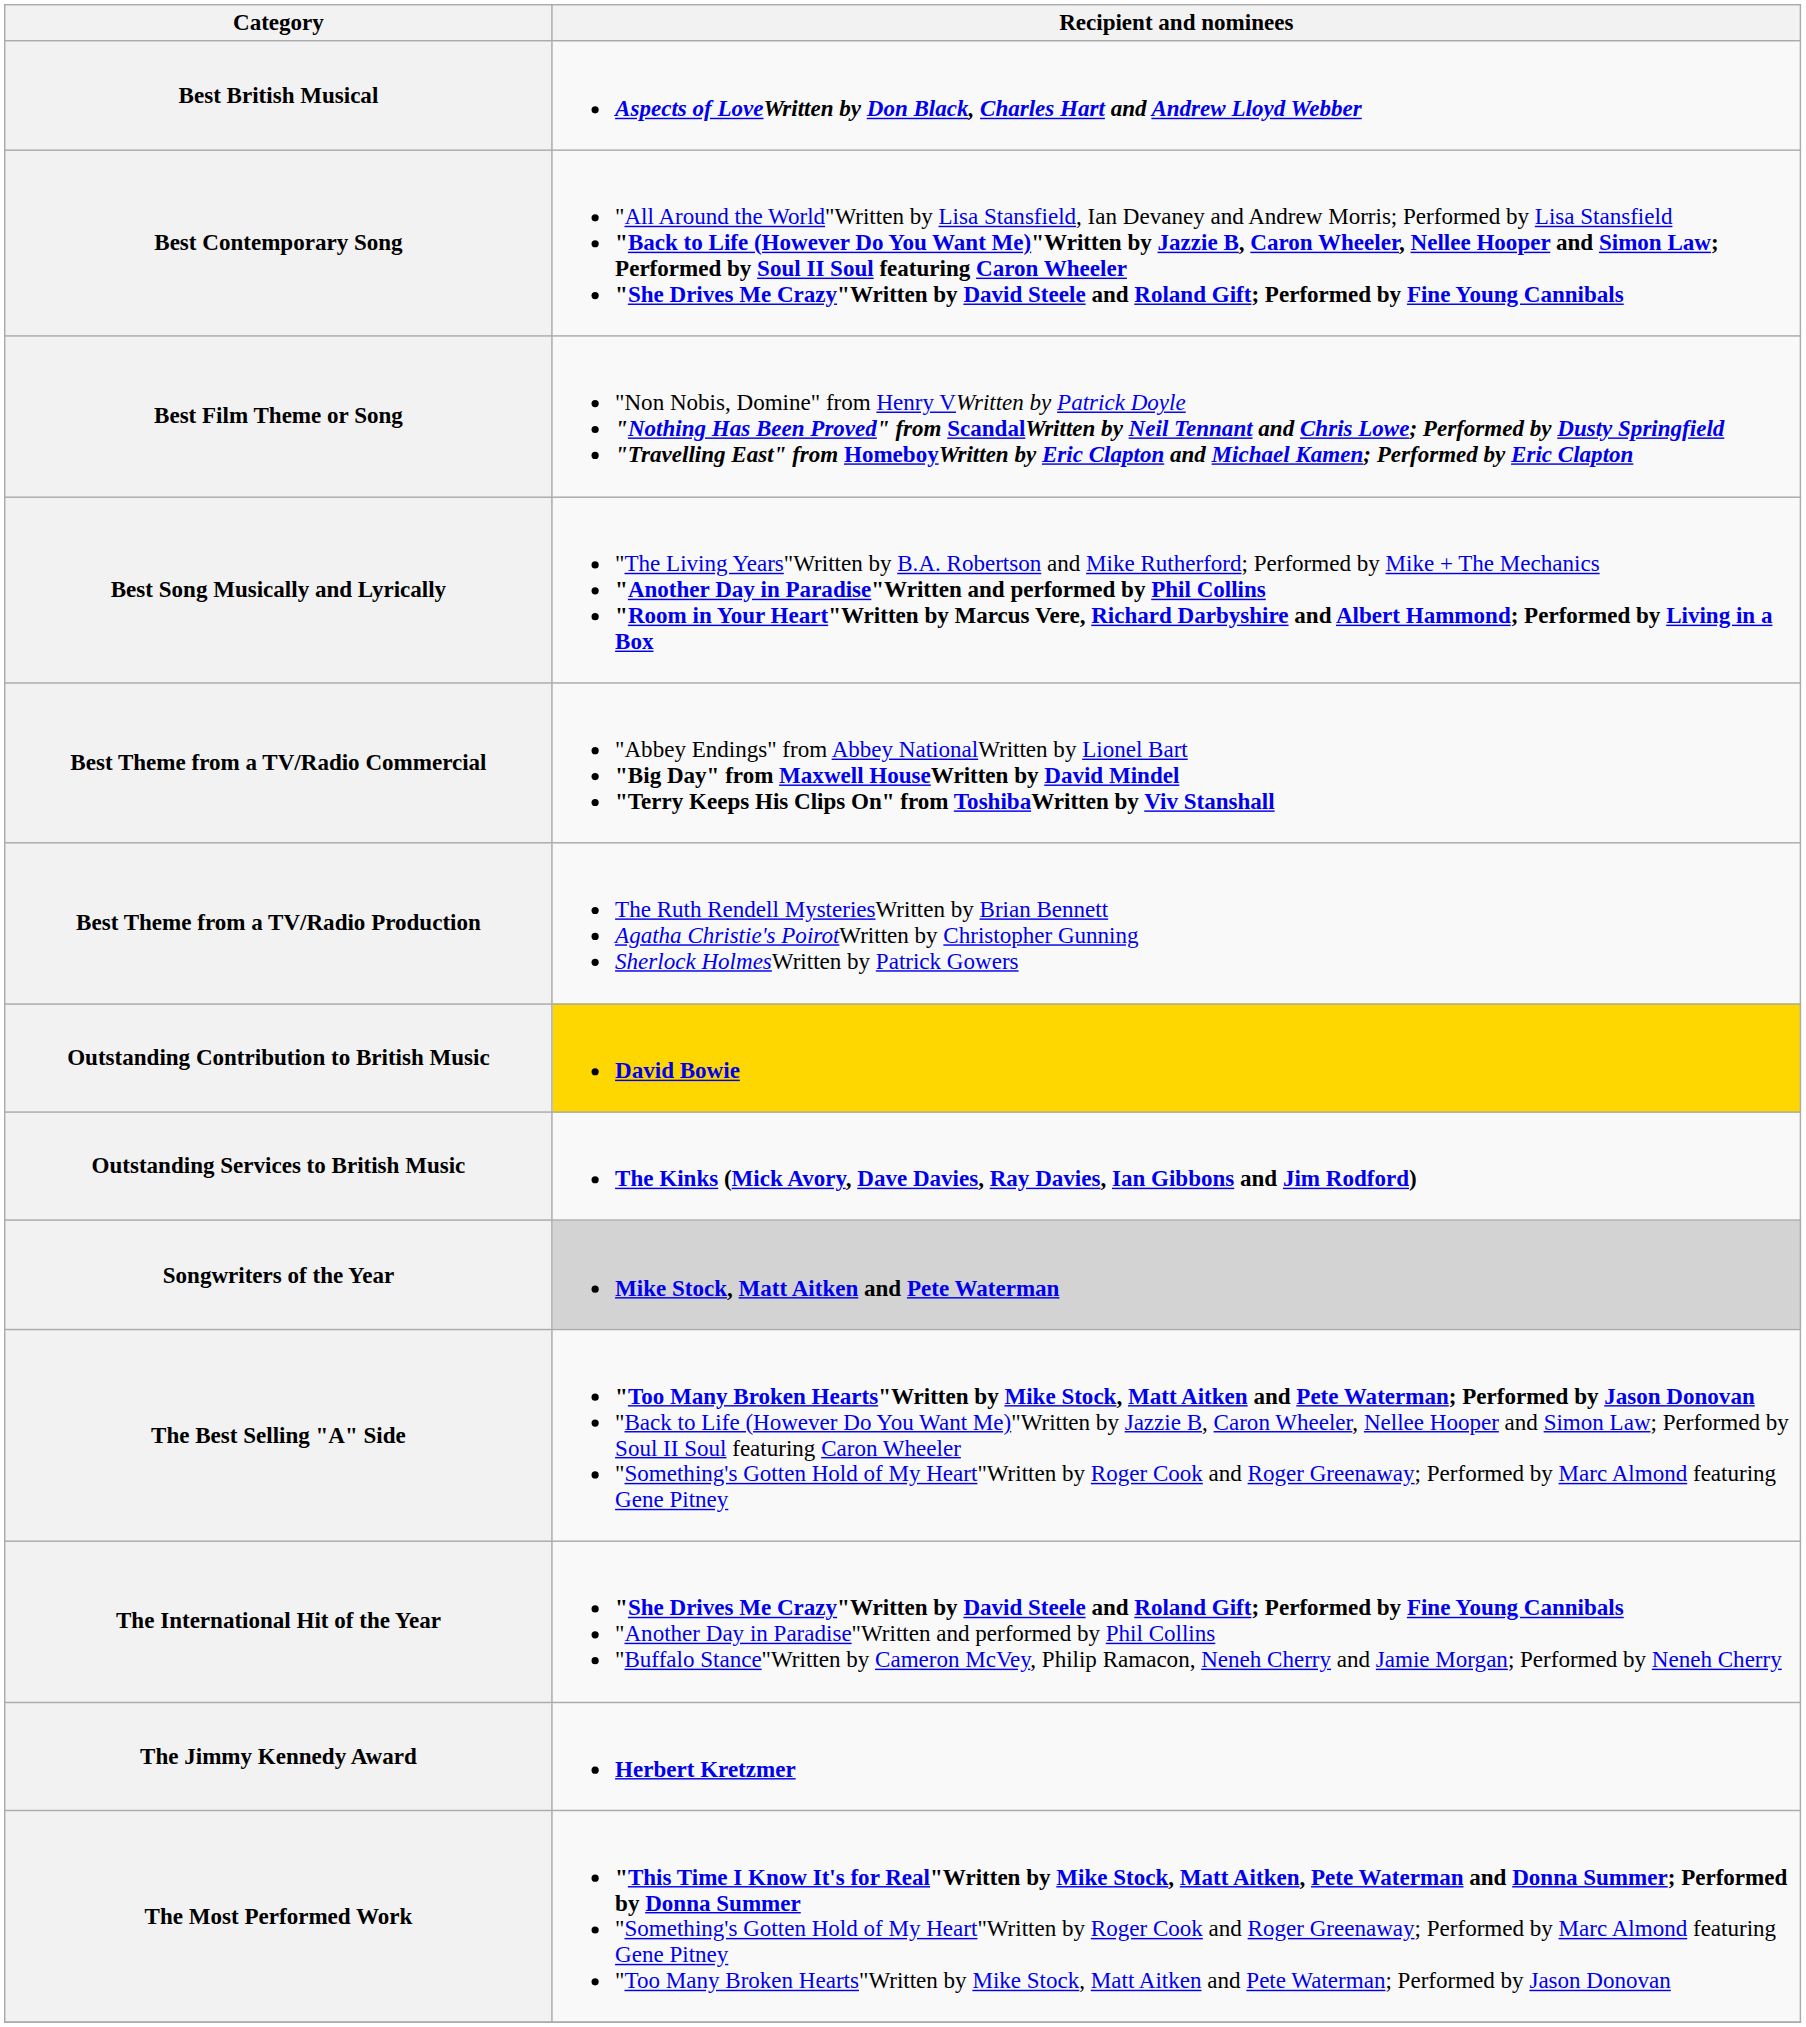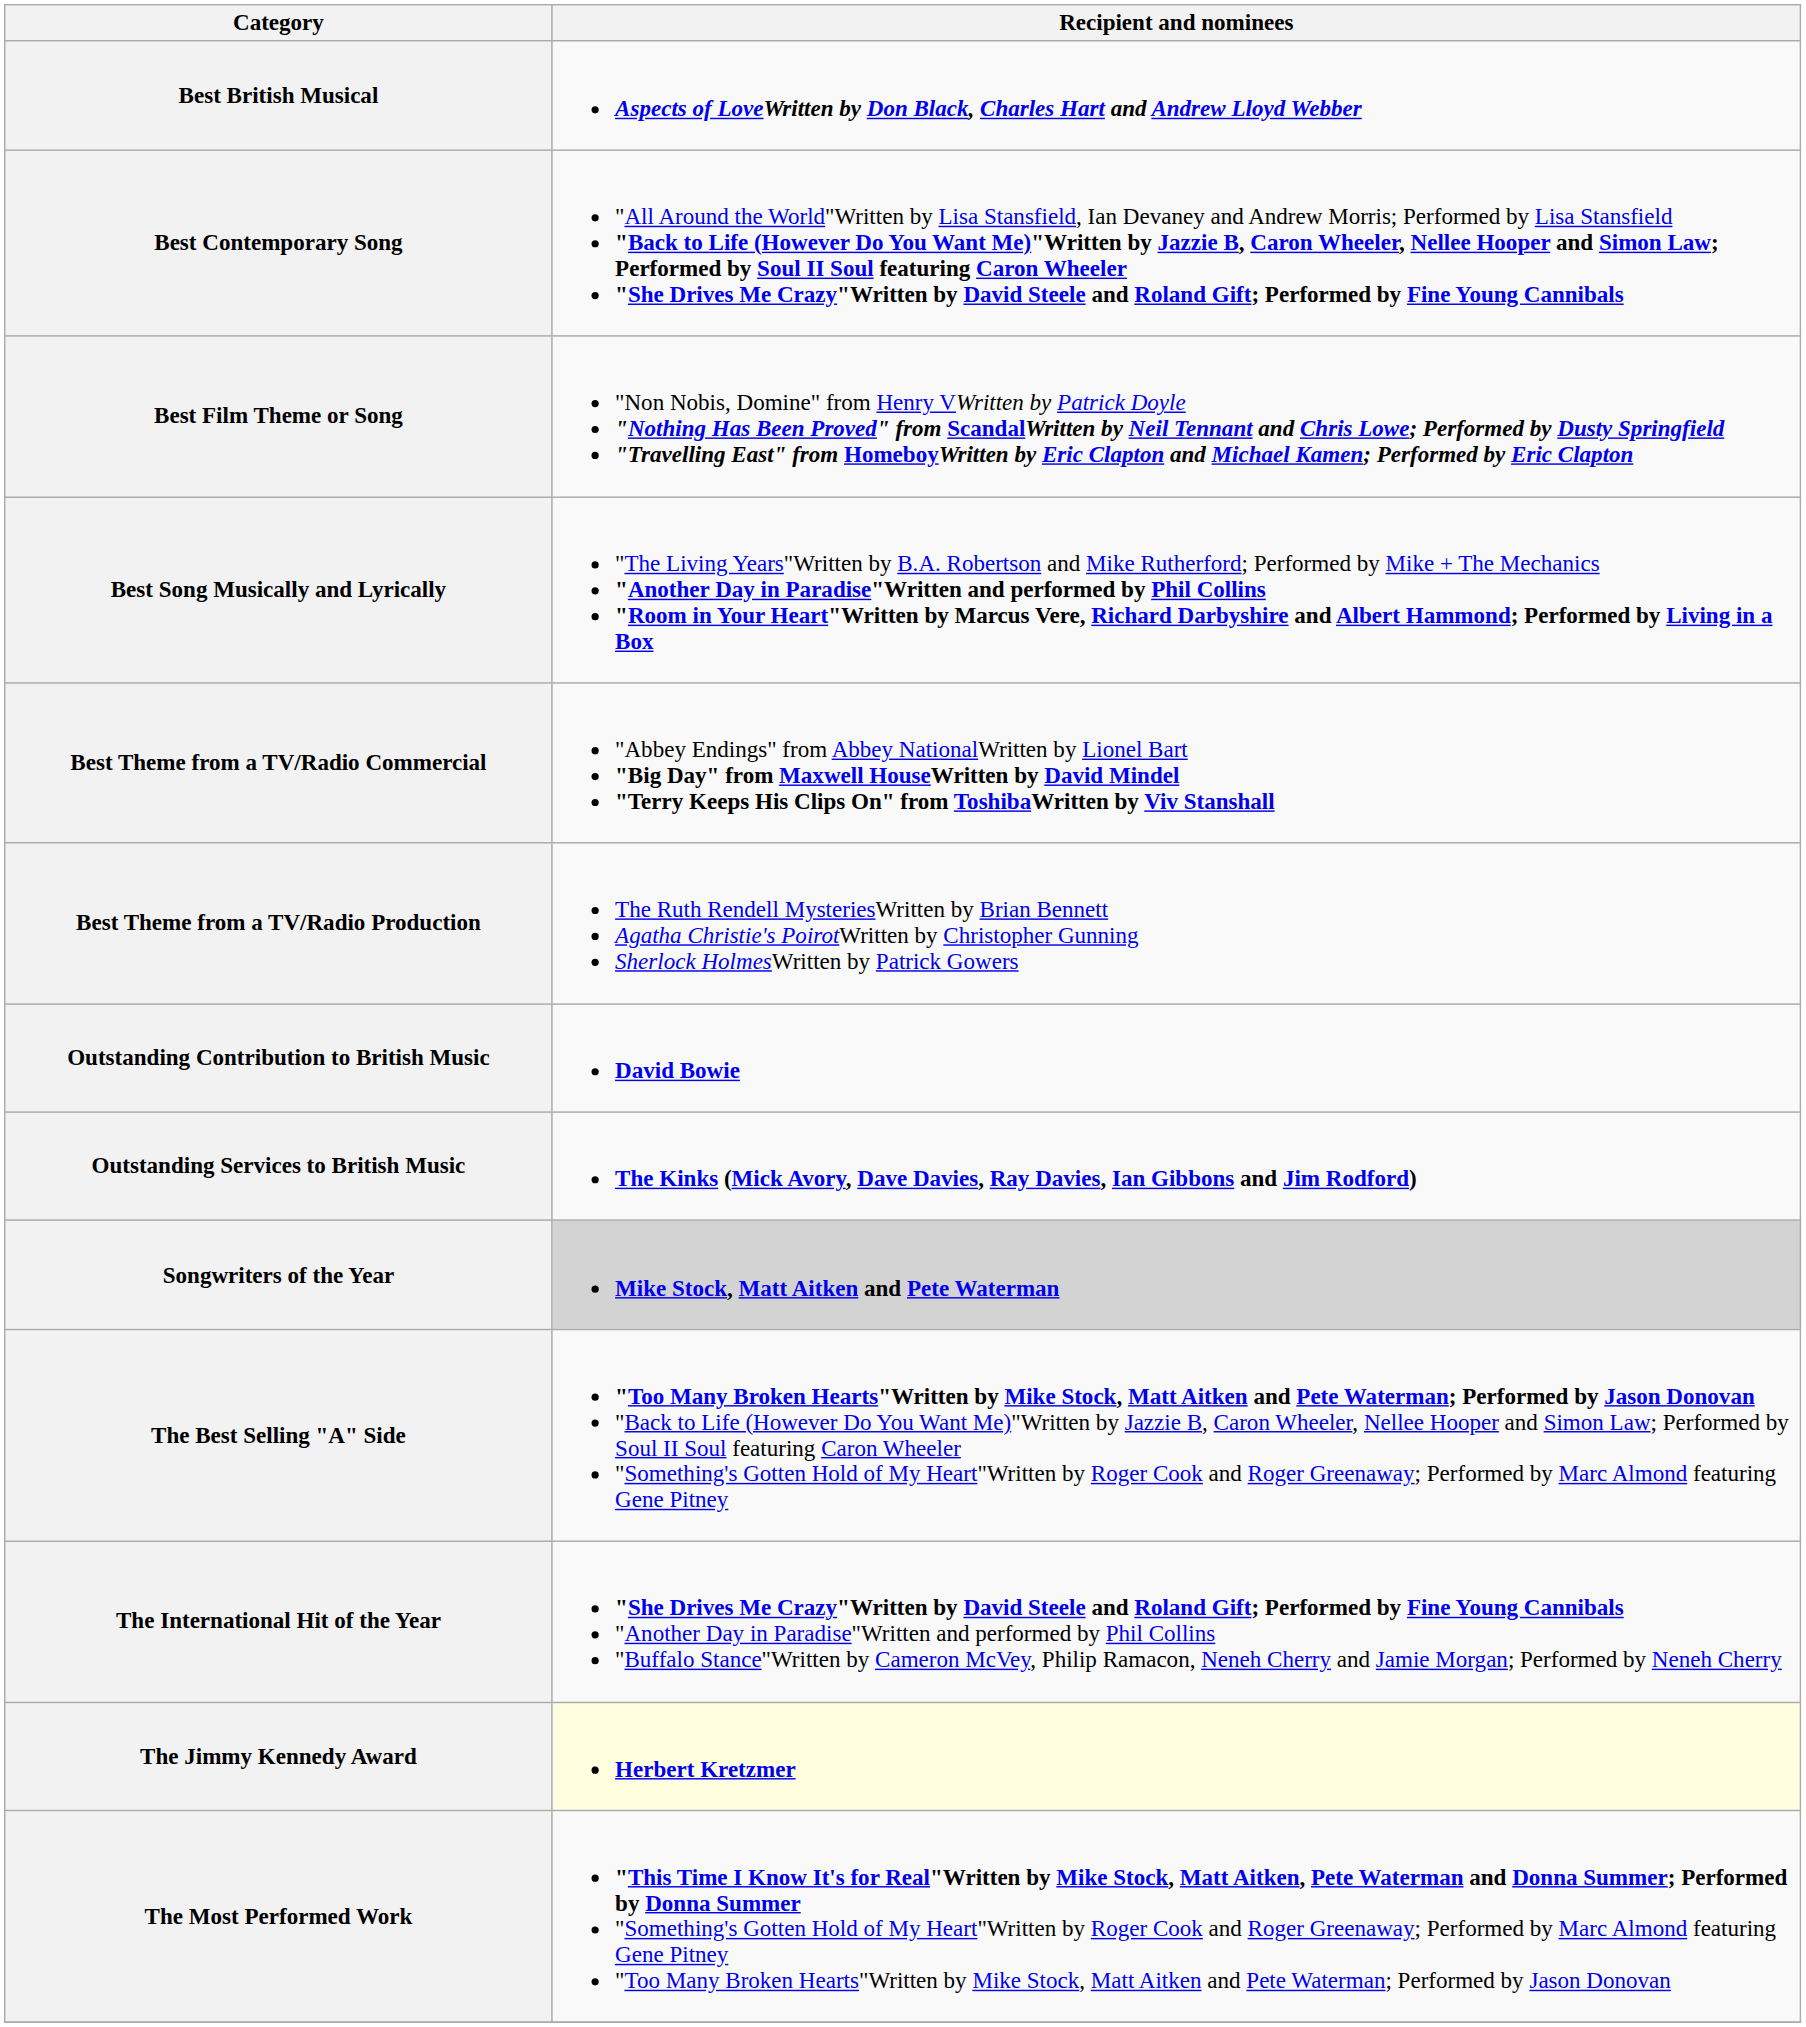(1176, 1071) gold background -> (1176, 1071) no background
(1176, 1769) no background -> (1176, 1769) lightyellow background
